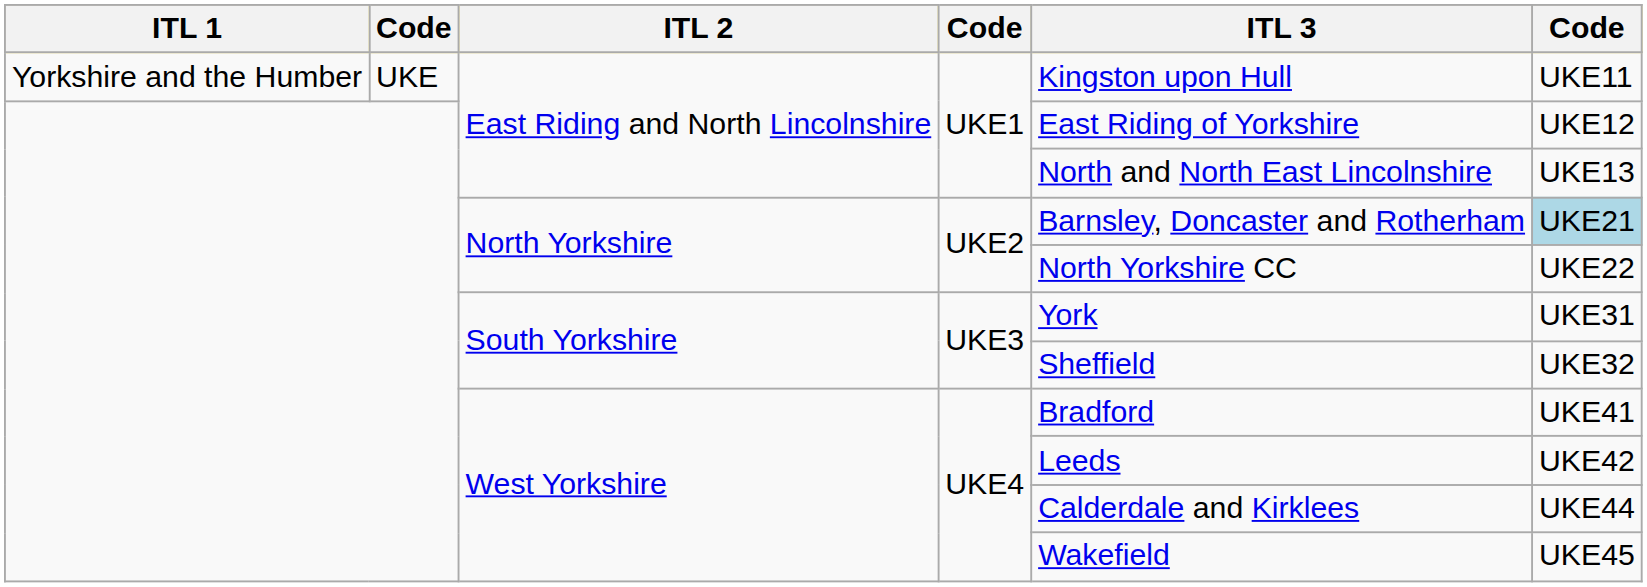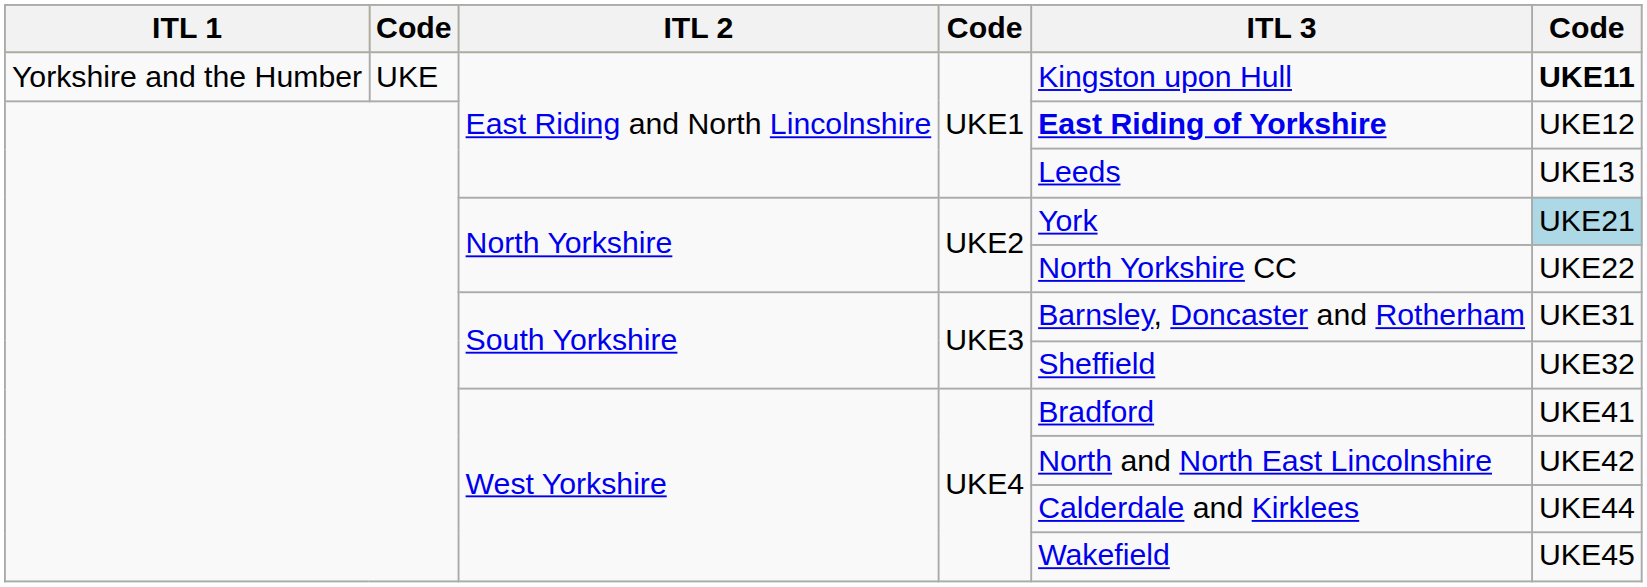(1586, 76) normal -> (1587, 76) bold
(1199, 124) normal -> (1212, 124) bold
(1265, 172) North and North East Lincolnshire -> (1079, 172) Leeds
(1282, 220) Barnsley, Doncaster and Rotherham -> (1068, 220) York
(1068, 316) York -> (1282, 316) Barnsley, Doncaster and Rotherham
(1079, 460) Leeds -> (1265, 460) North and North East Lincolnshire
